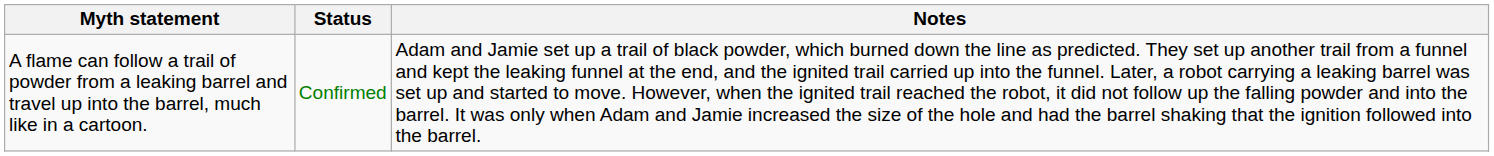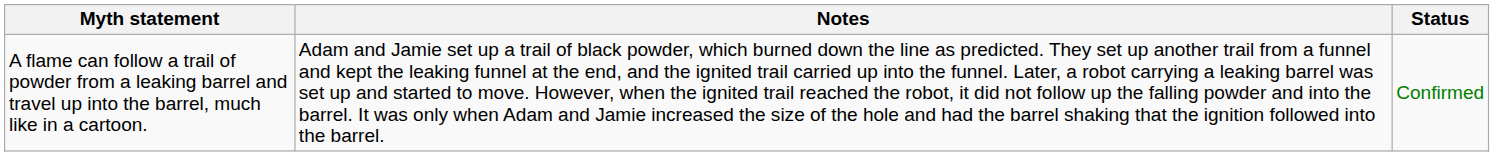columns swapped: (343, 19) <-> (940, 19)
